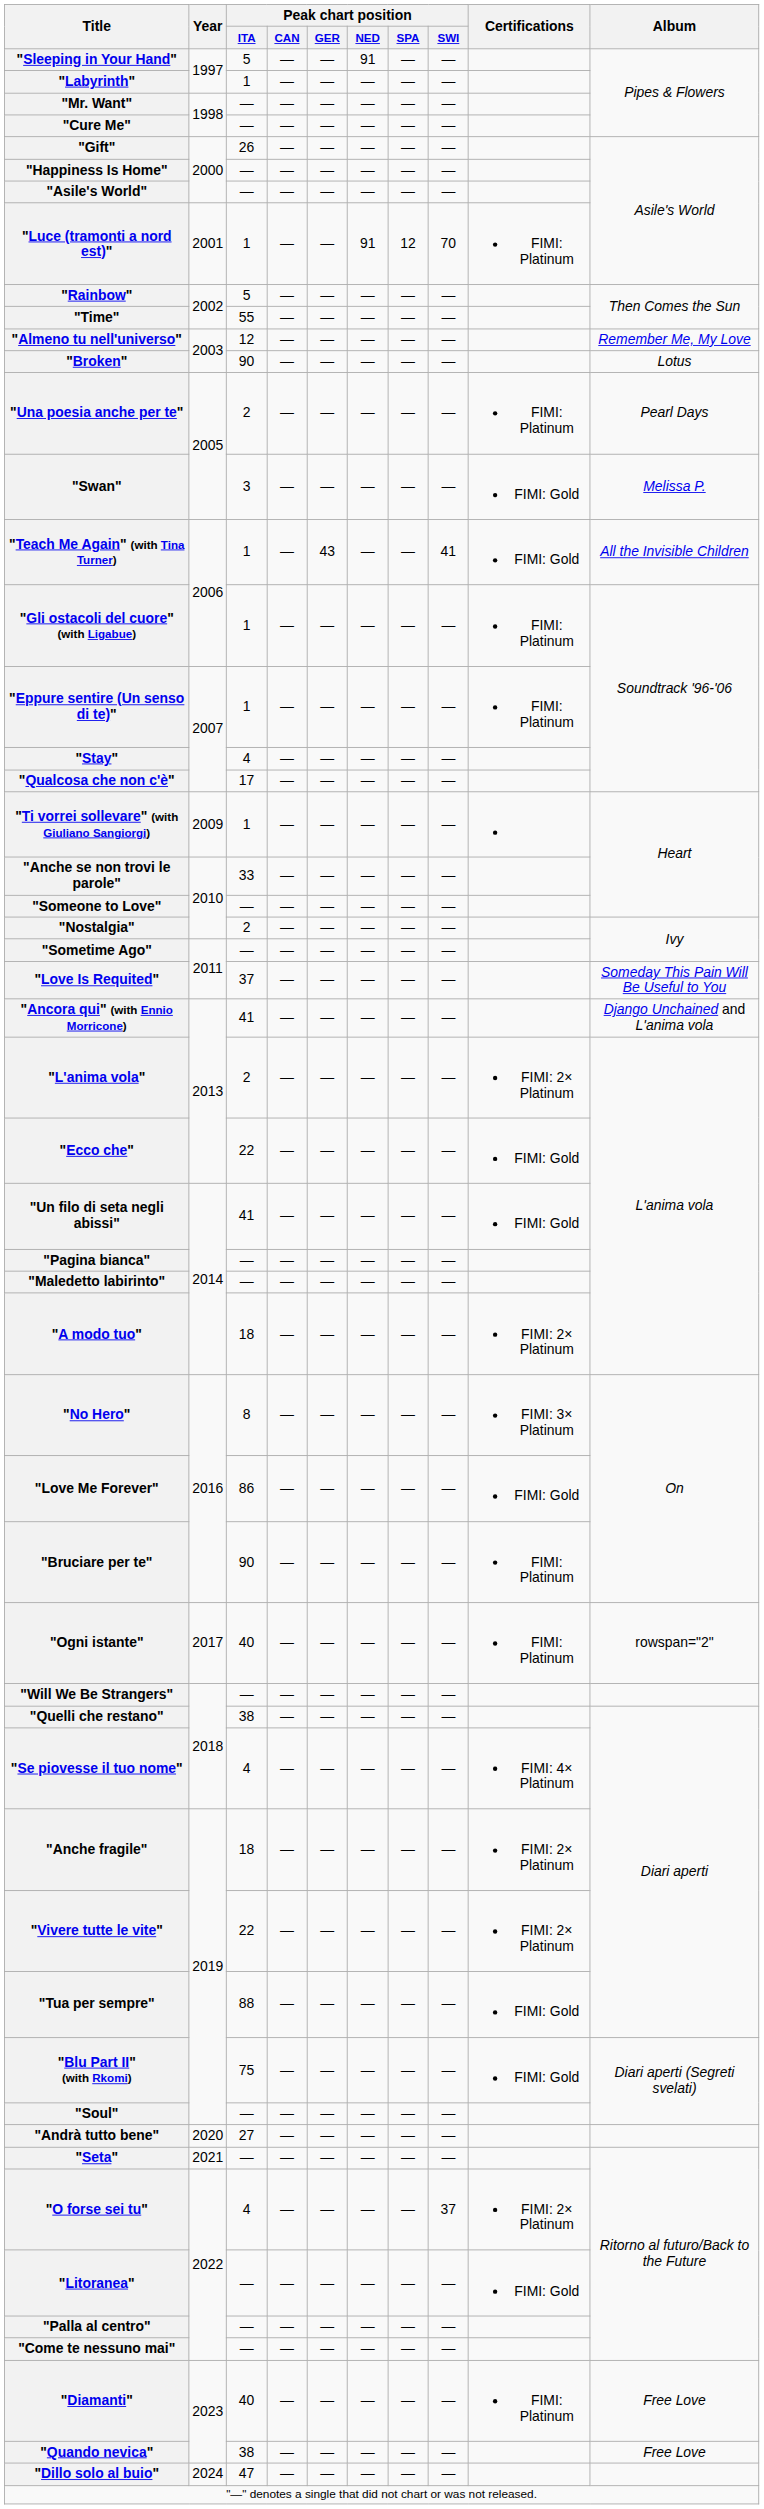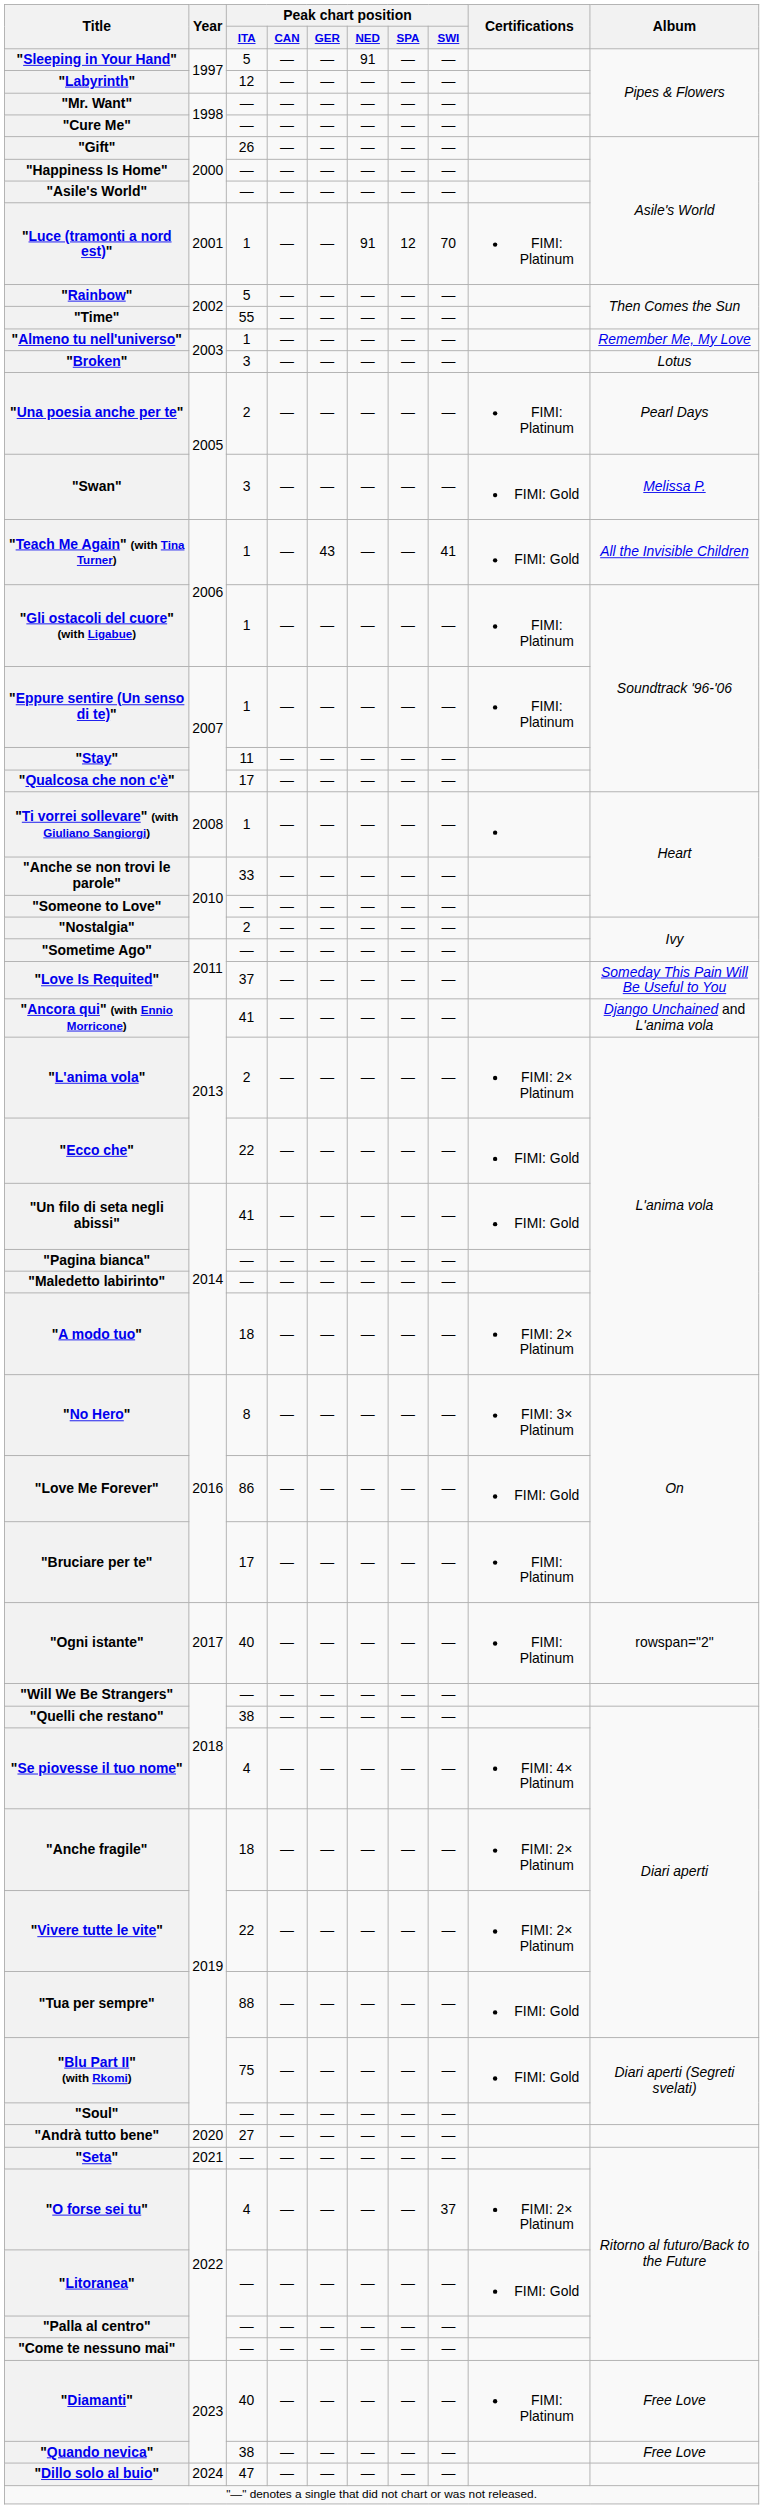(247, 81) 1 -> (247, 81) 12
(247, 339) 12 -> (247, 339) 1
(247, 361) 90 -> (247, 361) 3
(247, 758) 4 -> (247, 758) 11
(208, 824) 2009 -> (208, 824) 2008
(247, 1561) 90 -> (247, 1561) 17
